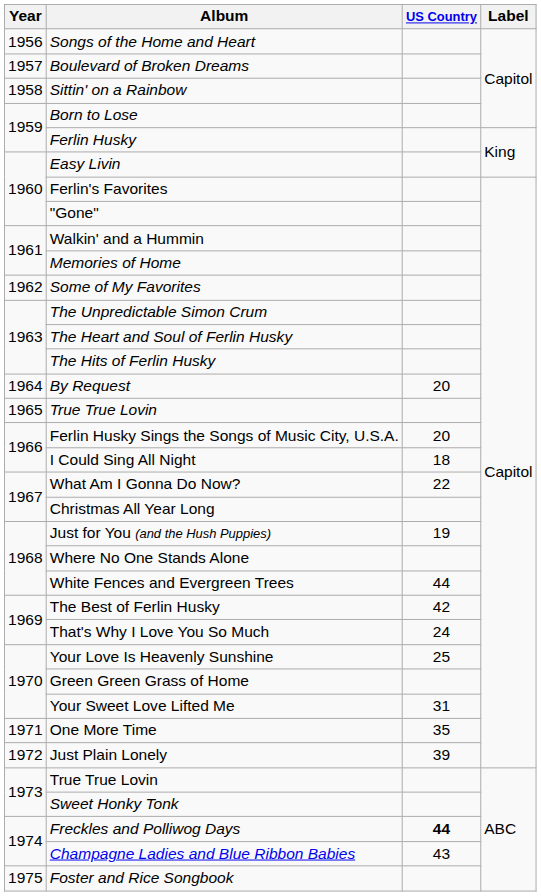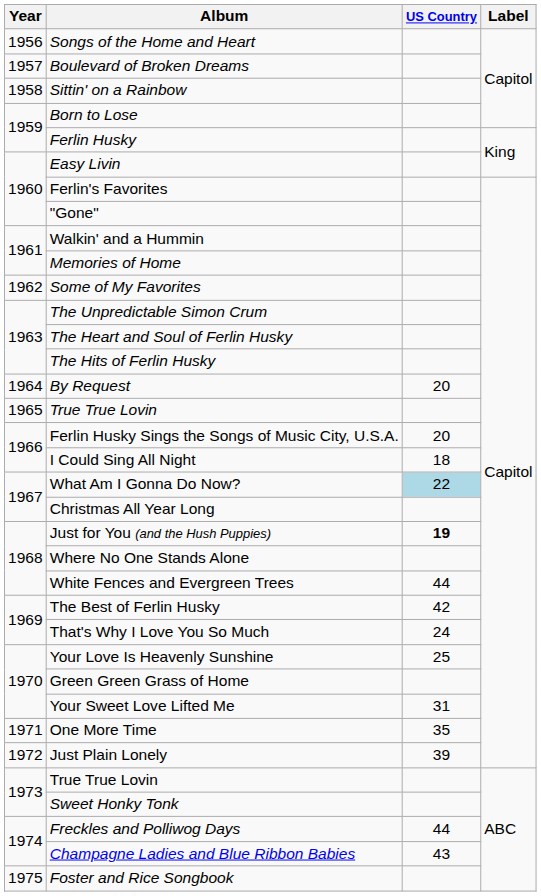(441, 484) no background -> (441, 484) lightblue background
(441, 533) normal -> (441, 533) bold
(441, 829) bold -> (441, 829) normal
